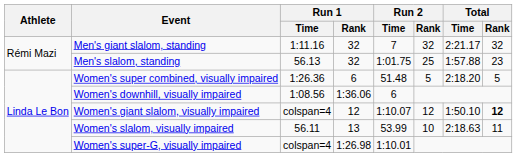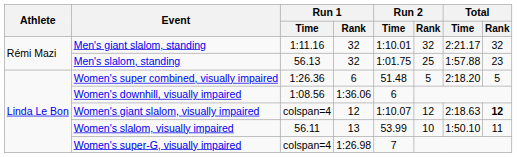(394, 45) 7 -> (394, 45) 1:10.01
(463, 112) 1:50.10 -> (463, 112) 2:18.63
(463, 128) 2:18.63 -> (463, 128) 1:50.10
(394, 145) 1:10.01 -> (394, 145) 7
